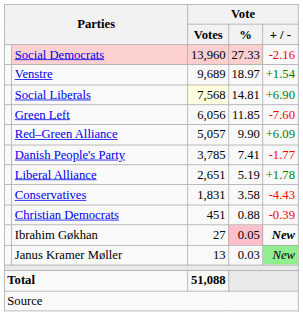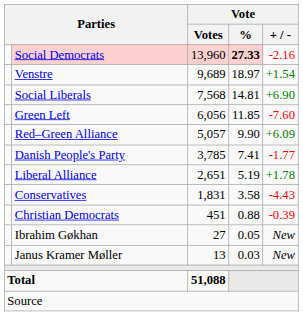(246, 54) normal -> (246, 54) bold
(211, 94) lightyellow background -> (211, 94) no background
(249, 235) pink background -> (249, 235) no background
(283, 235) bold -> (284, 235) normal
(284, 255) lightgreen background -> (284, 255) no background
